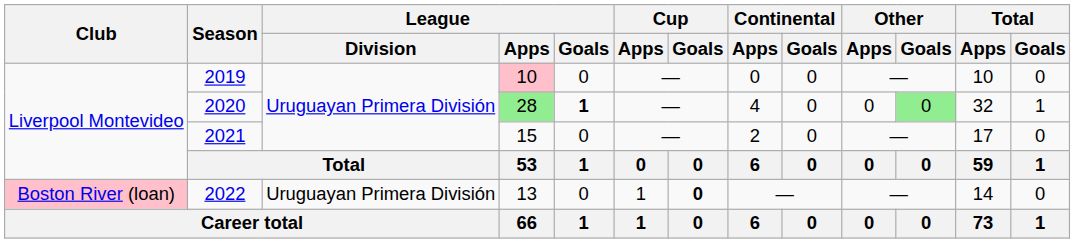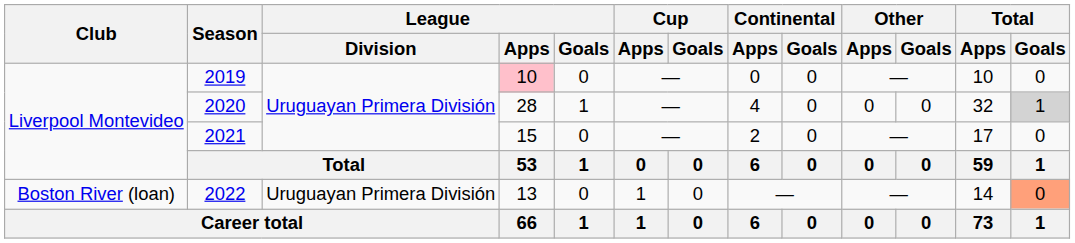(527, 106) lightgreen background -> (527, 106) no background
(584, 106) bold -> (584, 106) normal
(926, 106) lightgreen background -> (926, 106) no background
(1040, 106) no background -> (1040, 106) lightgrey background
(96, 194) pink background -> (96, 194) no background
(698, 194) bold -> (698, 194) normal
(1040, 194) no background -> (1040, 194) lightsalmon background
